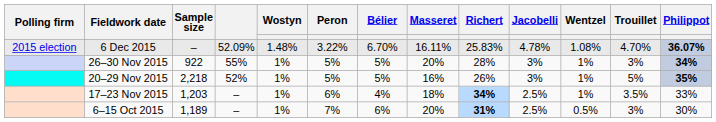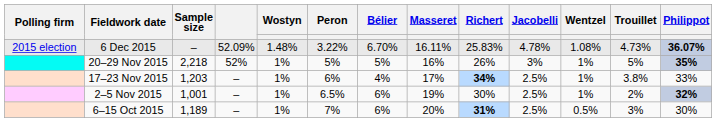(636, 48) 4.70% -> (636, 48) 4.73%
- row: (128, 63)
(433, 94) 18% -> (433, 79) 17%
(636, 94) 3.5% -> (636, 79) 3.8%
+ row: (128, 94)
